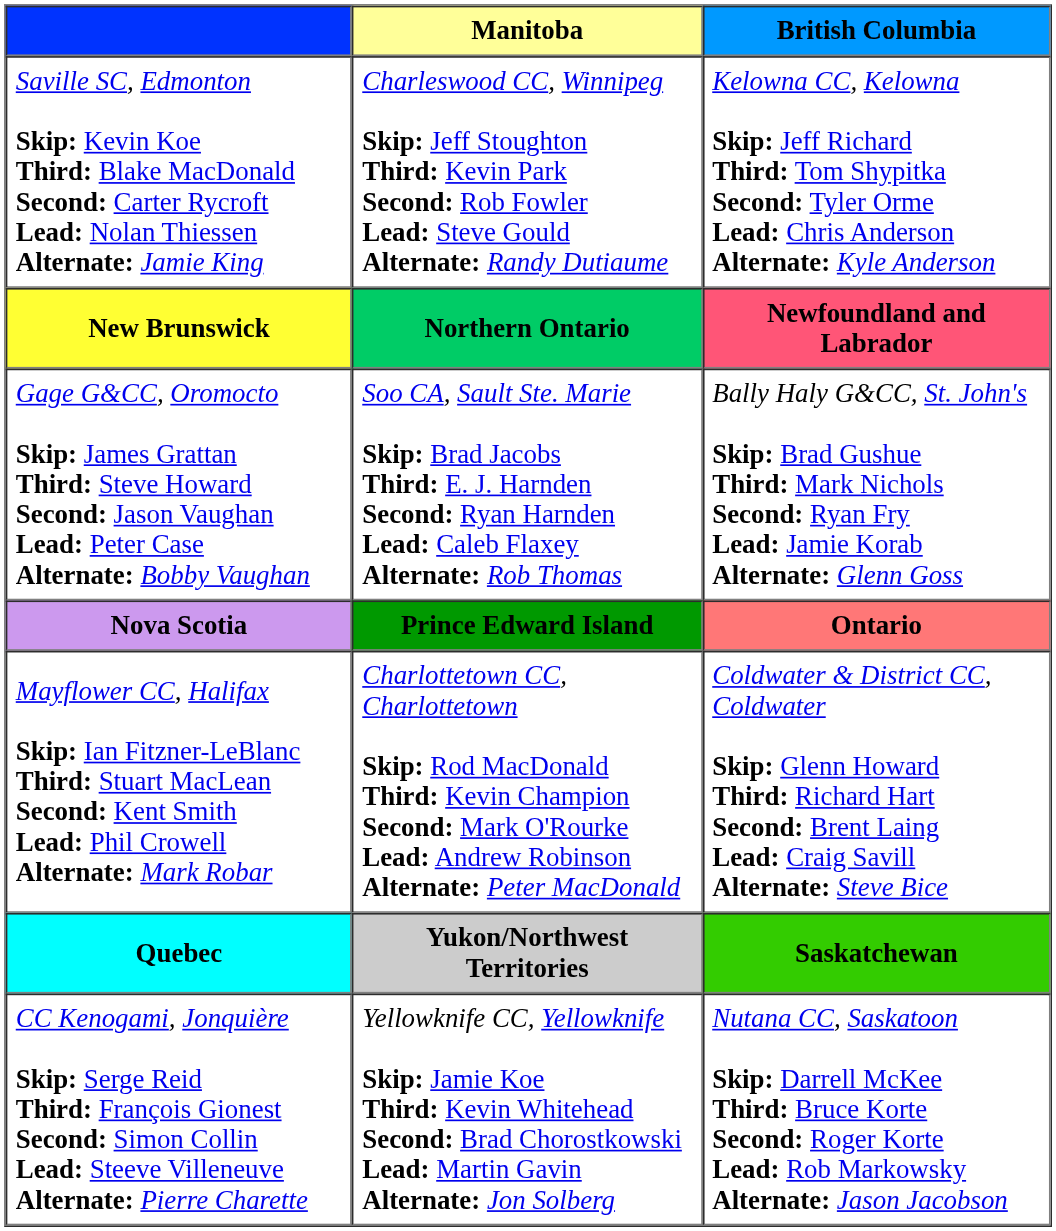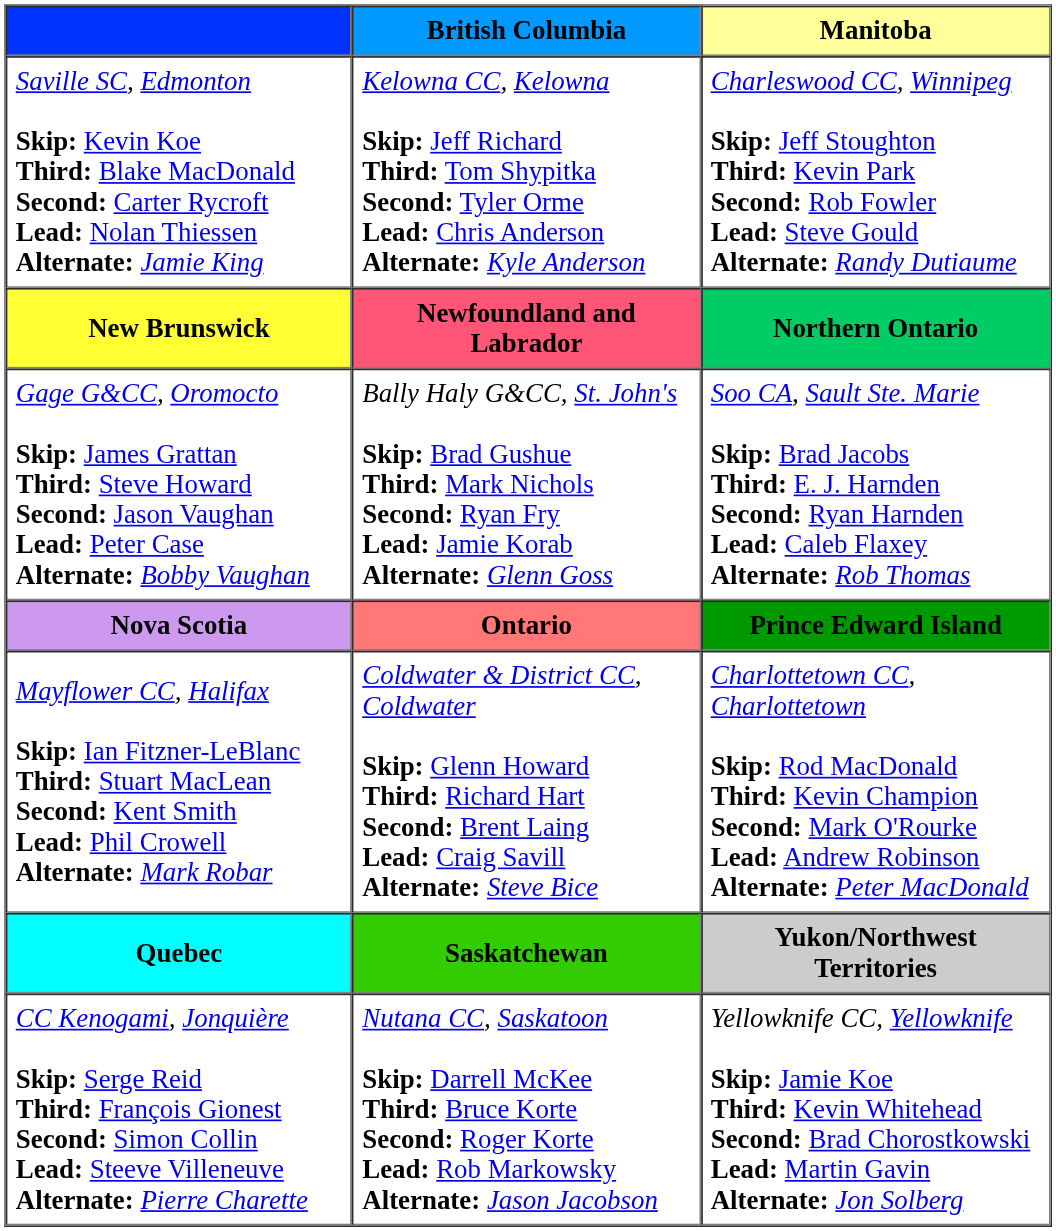columns swapped: (876, 30) <-> (527, 30)
